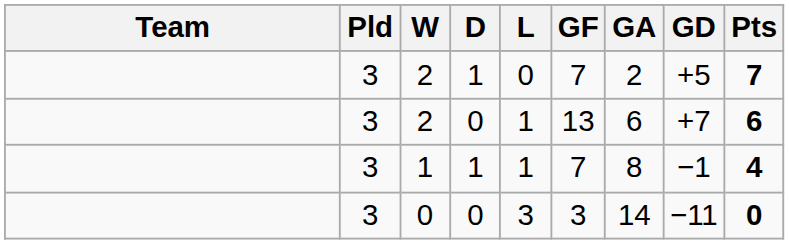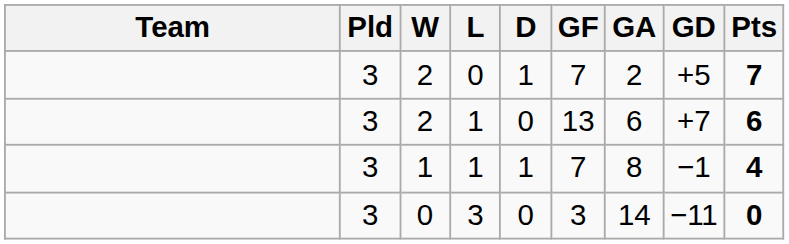columns swapped: (475, 27) <-> (526, 27)
